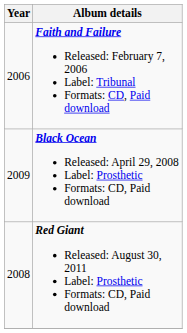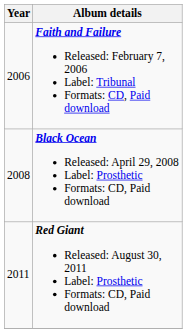(19, 175) 2009 -> (19, 175) 2008
(19, 275) 2008 -> (18, 275) 2011
